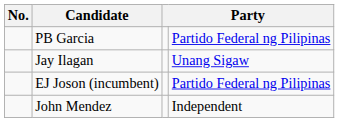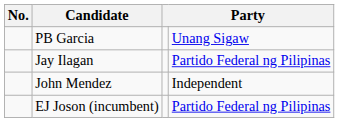(251, 38) Partido Federal ng Pilipinas -> (210, 38) Unang Sigaw
(210, 60) Unang Sigaw -> (251, 60) Partido Federal ng Pilipinas
rows swapped: (97, 83) <-> (73, 106)
